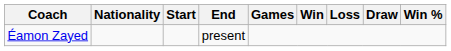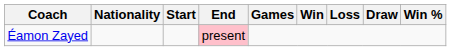(223, 35) no background -> (223, 35) pink background
